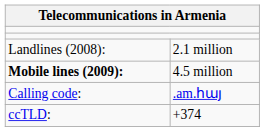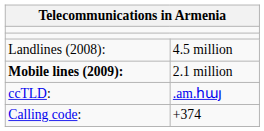(203, 49) 2.1 million -> (203, 49) 4.5 million
(203, 71) 4.5 million -> (203, 71) 2.1 million
(45, 93) Calling code: -> (30, 93) ccTLD:
(30, 115) ccTLD: -> (45, 115) Calling code:
